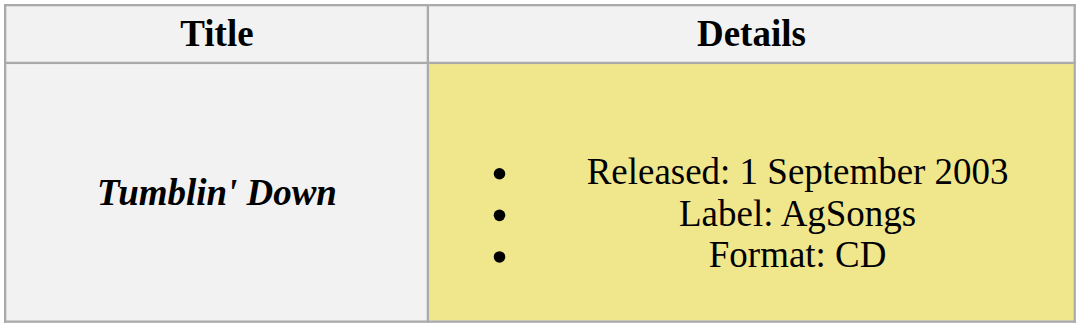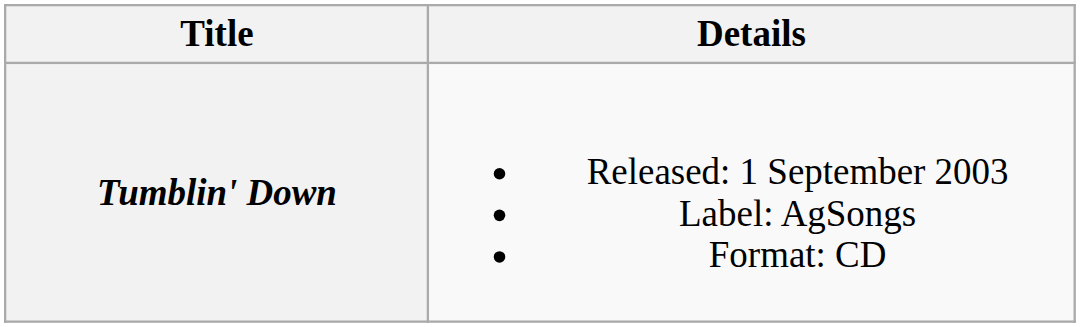(751, 213) khaki background -> (751, 213) no background
